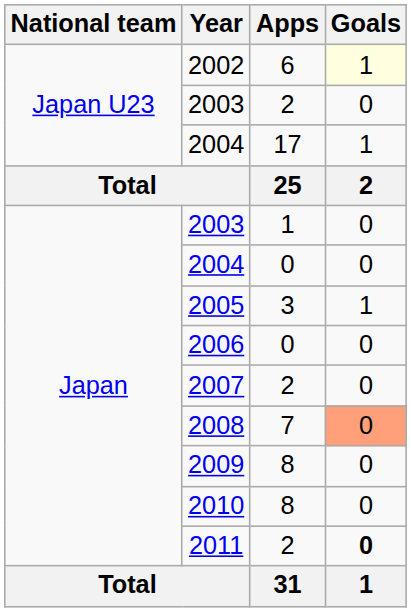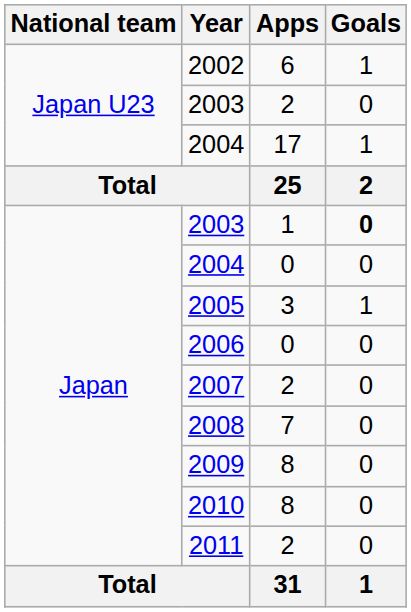(366, 64) lightyellow background -> (366, 64) no background
(366, 225) normal -> (366, 225) bold
(366, 425) lightsalmon background -> (366, 425) no background
(366, 545) bold -> (366, 545) normal
